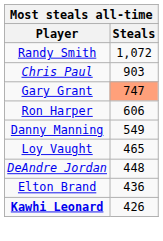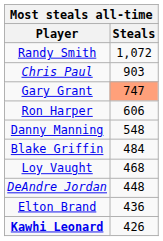(134, 130) 549 -> (134, 130) 548
+ row: (57, 149)
(134, 149) 465 -> (134, 168) 468
